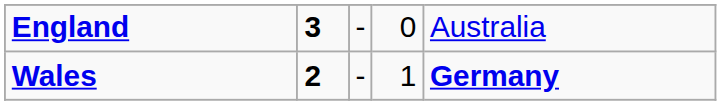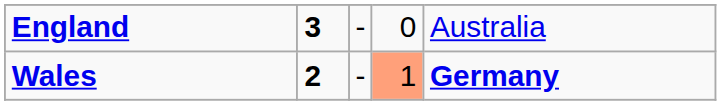(408, 75) no background -> (408, 75) lightsalmon background
